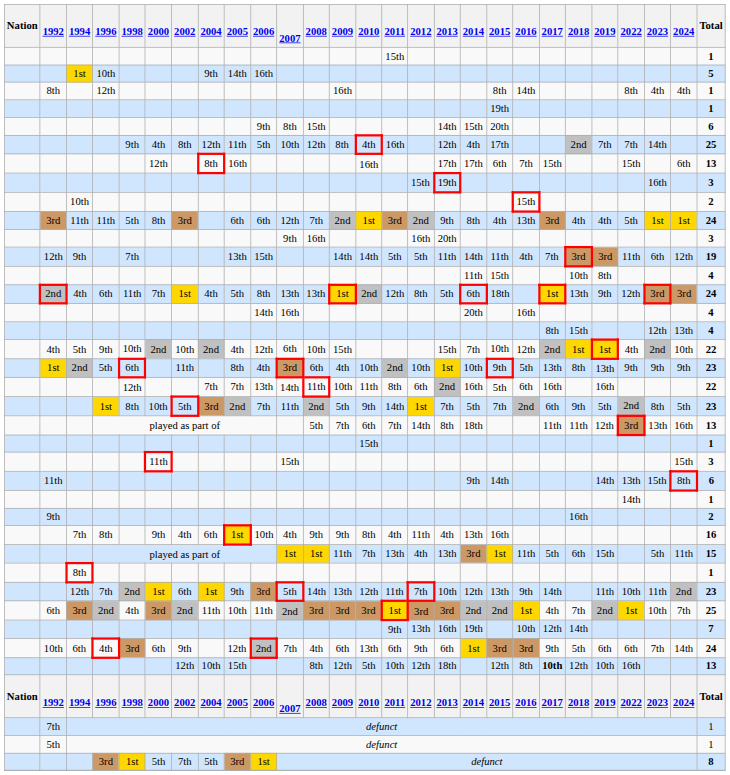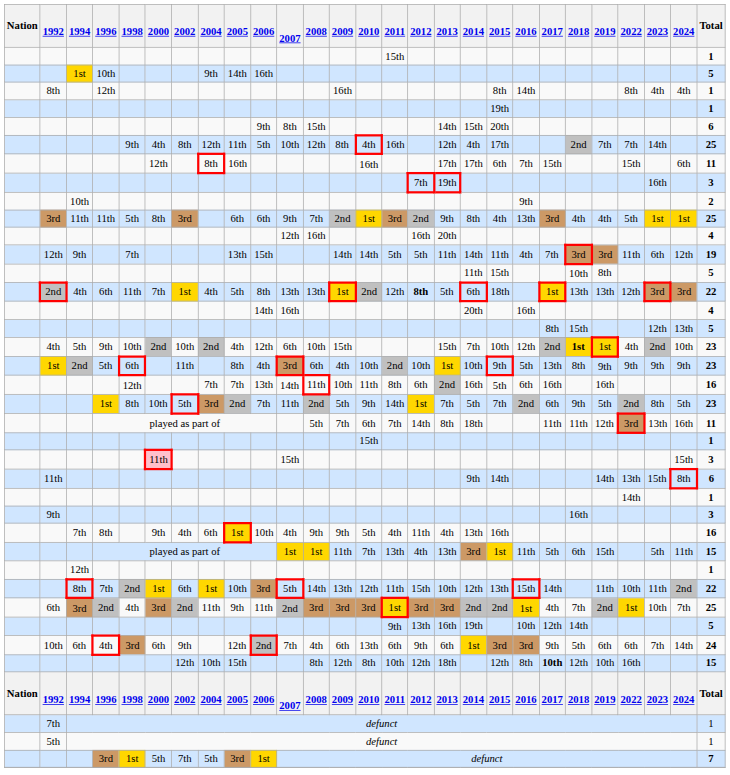(711, 164) 13 -> (711, 164) 11
(420, 183) 15th -> (421, 183) 7th
(526, 202) 15th -> (526, 201) 9th
(290, 220) 12th -> (290, 219) 9th
(711, 220) 24 -> (711, 219) 25
(290, 238) 9th -> (290, 236) 12th
(711, 238) 3 -> (711, 236) 4
(711, 275) 4 -> (711, 273) 5
(421, 294) normal -> (421, 292) bold
(605, 294) 9th -> (605, 292) 13th
(711, 294) 24 -> (711, 292) 22
(711, 331) 4 -> (711, 328) 5
(578, 349) normal -> (578, 347) bold
(711, 349) 22 -> (711, 347) 23
(605, 368) 13th -> (605, 366) 9th
(711, 387) 22 -> (711, 385) 16
(711, 425) 13 -> (711, 423) 11
(158, 462) no background -> (158, 460) pink background
(711, 517) 2 -> (711, 515) 3
(369, 535) 8th -> (369, 533) 5th
(80, 572) 8th -> (80, 569) 12th
(80, 592) 12th -> (80, 589) 8th
(237, 591) 9th -> (237, 589) 10th
(421, 591) 7th -> (421, 589) 15th
(526, 591) 9th -> (526, 589) 15th
(711, 591) 23 -> (711, 589) 22
(237, 611) 10th -> (237, 608) 9th
(711, 629) 7 -> (711, 626) 5
(369, 666) 5th -> (369, 663) 8th
(711, 666) 13 -> (711, 663) 15
(711, 762) 8 -> (711, 759) 7
